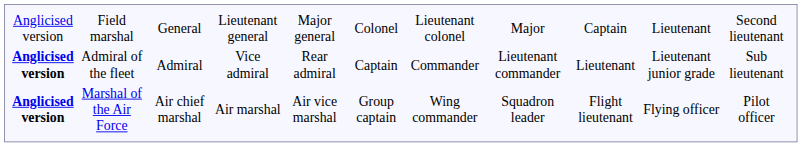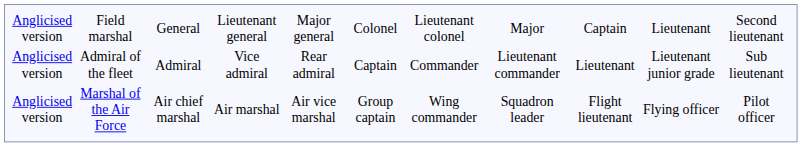(43, 65) bold -> (42, 65) normal
(43, 109) bold -> (42, 109) normal
